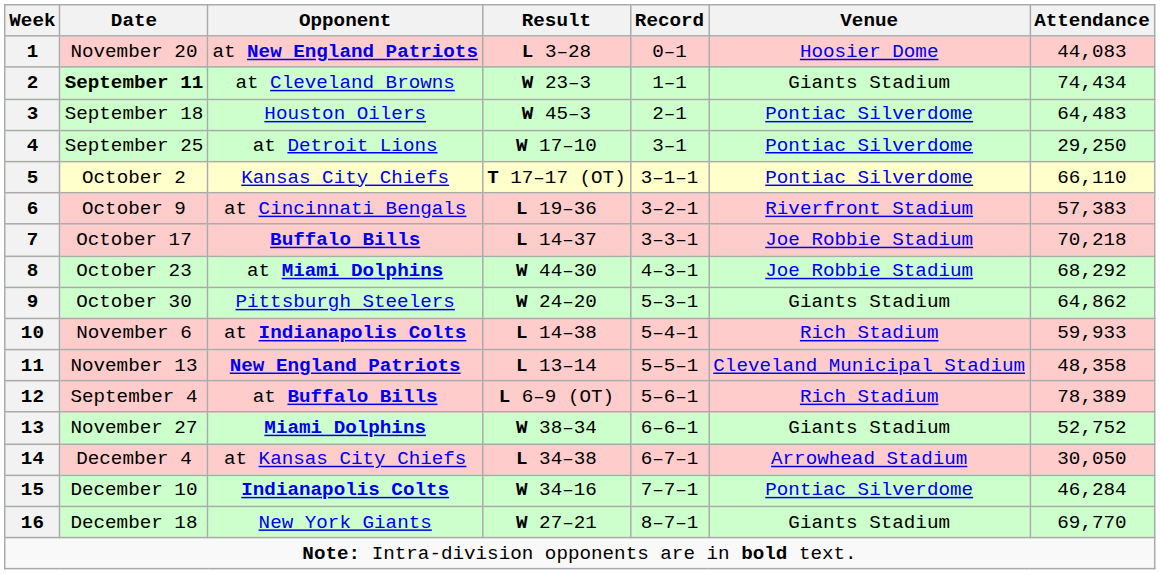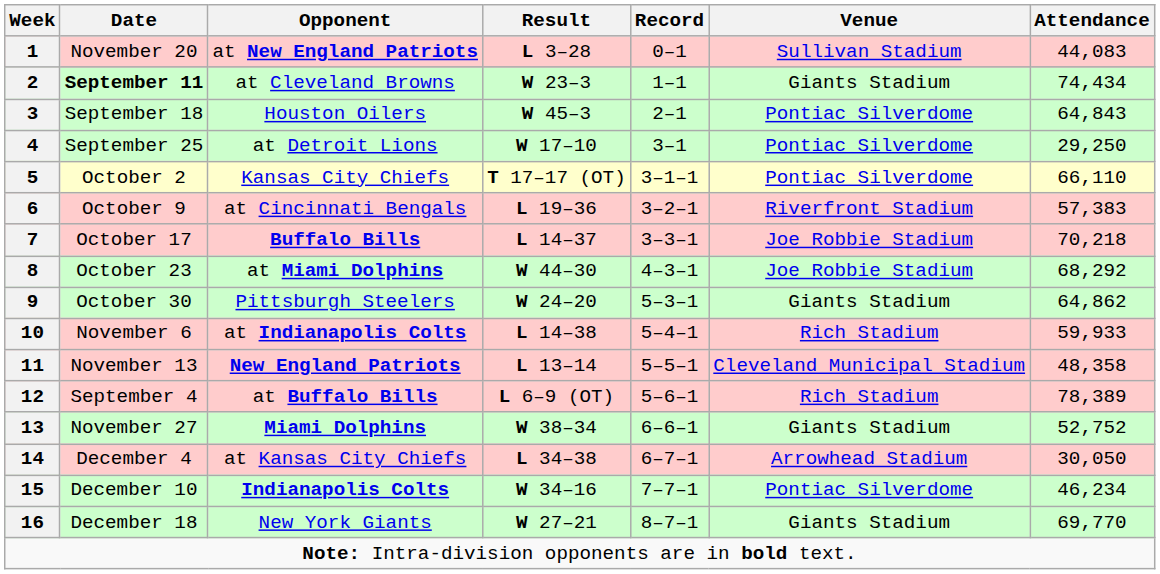(869, 52) Hoosier Dome -> (869, 52) Sullivan Stadium
(1092, 114) 64,483 -> (1092, 114) 64,843
(1092, 491) 46,284 -> (1092, 491) 46,234
